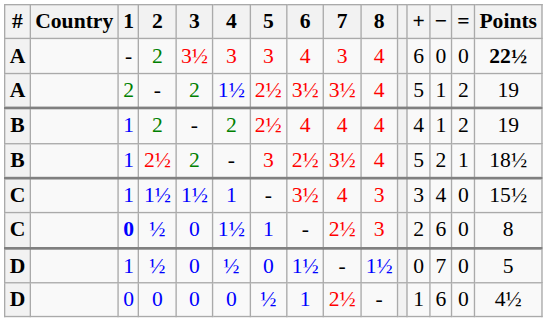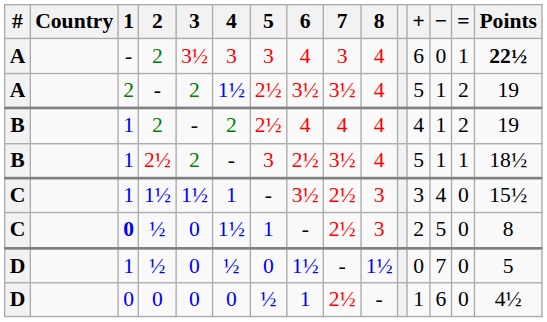(463, 55) 0 -> (463, 55) 1
(441, 160) 2 -> (441, 160) 1
(342, 195) 4 -> (342, 195) 2½
(441, 229) 6 -> (441, 229) 5
